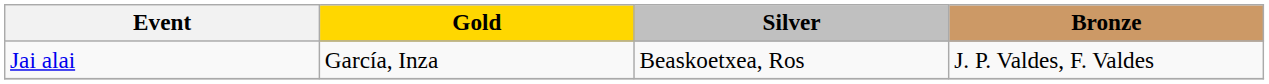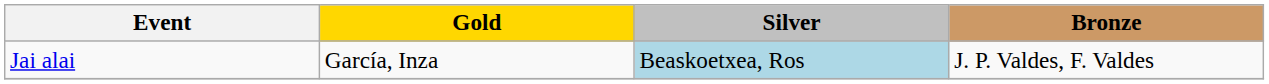(722, 59) no background -> (722, 59) lightblue background
